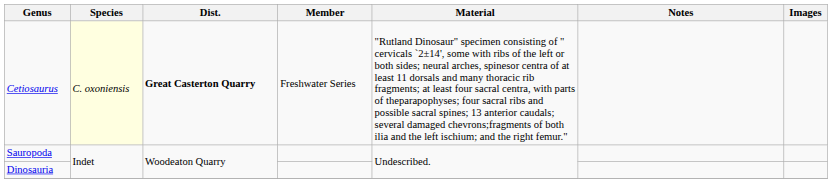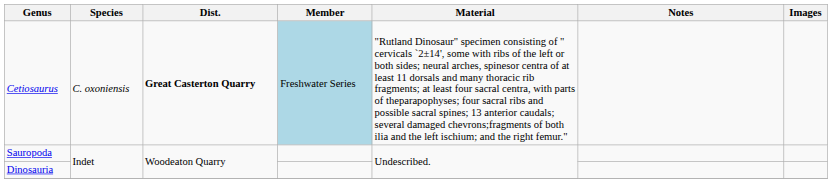(101, 89) lightyellow background -> (101, 89) no background
(318, 83) no background -> (318, 83) lightblue background
